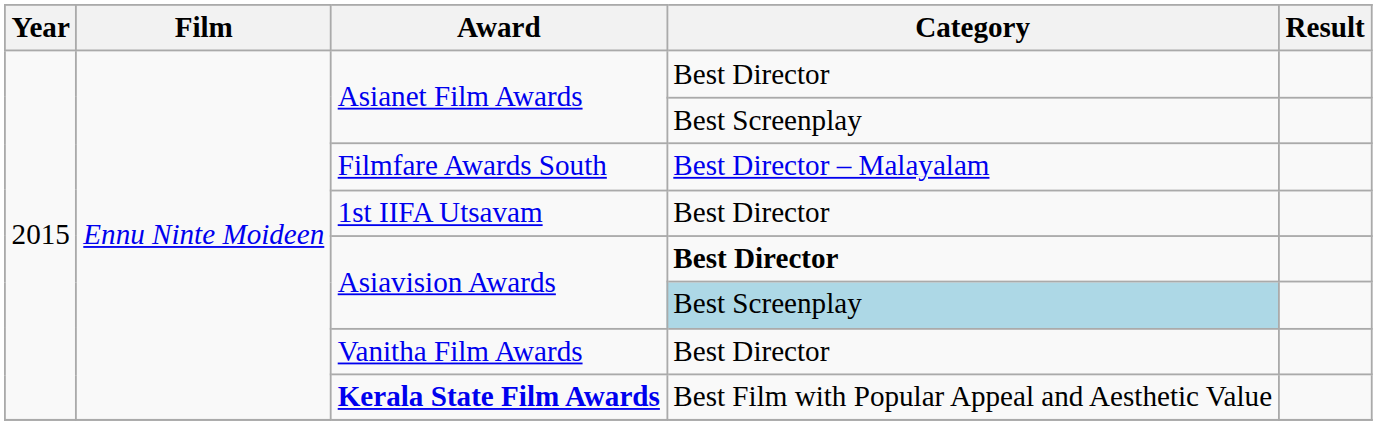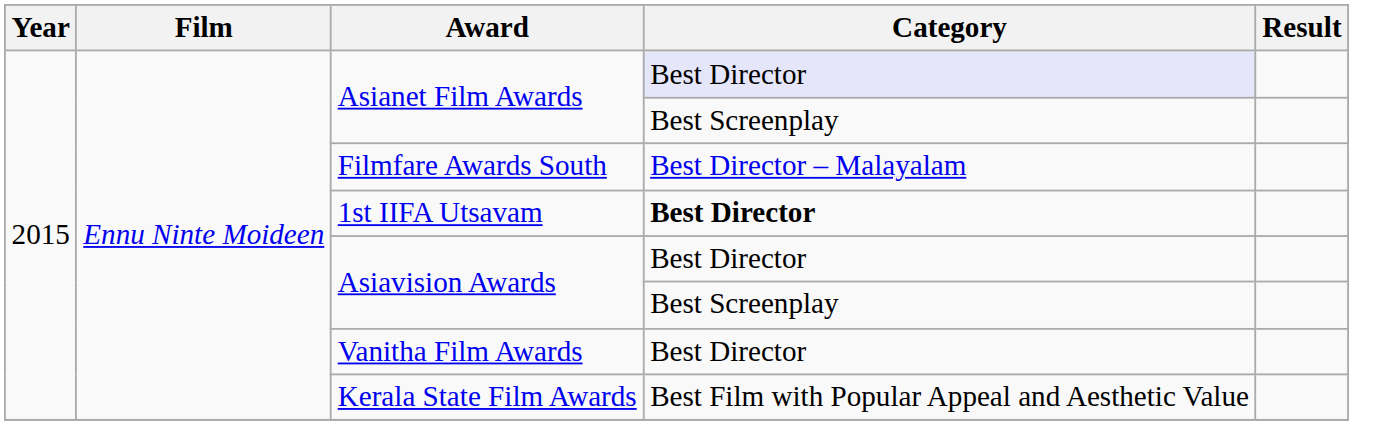(751, 73) no background -> (728, 73) lavender background
(751, 212) normal -> (733, 212) bold
(756, 258) bold -> (728, 258) normal
(768, 304) lightblue background -> (744, 304) no background
(499, 397) bold -> (487, 397) normal
